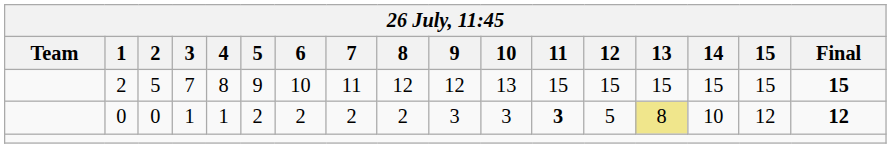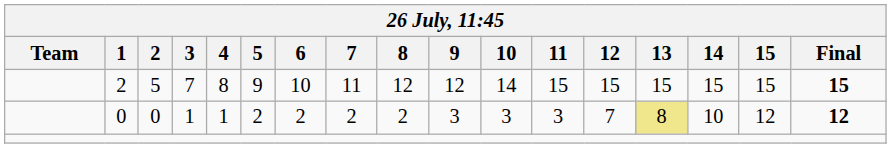(506, 85) 13 -> (506, 85) 14
(558, 117) bold -> (558, 117) normal
(610, 117) 5 -> (610, 117) 7
